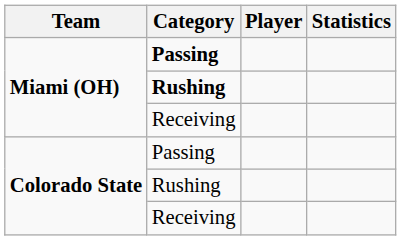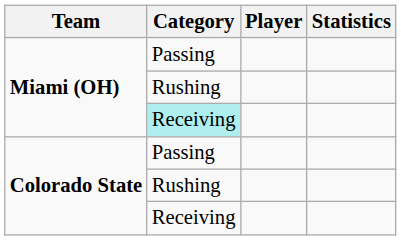(185, 54) bold -> (183, 54) normal
(188, 86) bold -> (186, 86) normal
(194, 119) no background -> (194, 119) paleturquoise background
